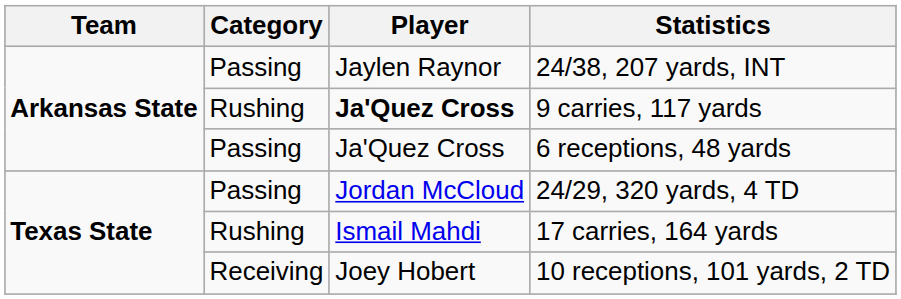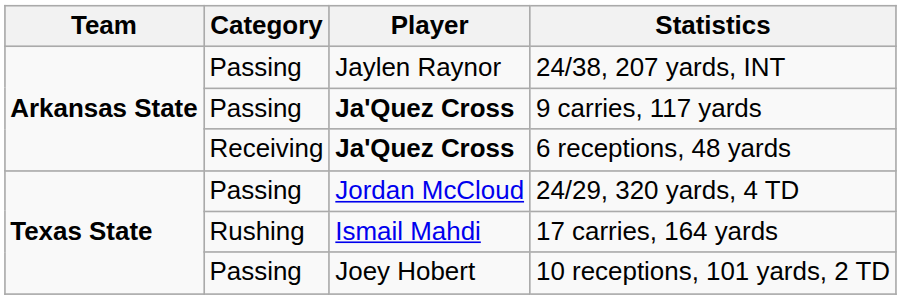(257, 108) Rushing -> (256, 108) Passing
(256, 149) Passing -> (266, 149) Receiving
(420, 149) normal -> (425, 149) bold
(266, 272) Receiving -> (256, 272) Passing
